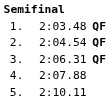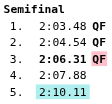(63, 59) normal -> (63, 59) bold
(99, 59) no background -> (99, 59) pink background
(63, 92) no background -> (63, 92) paleturquoise background
